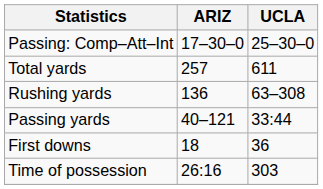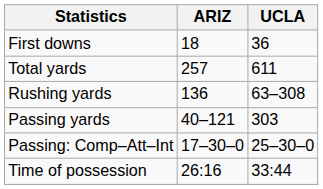rows swapped: (50, 145) <-> (91, 43)
(272, 119) 33:44 -> (265, 119) 303
(265, 171) 303 -> (272, 171) 33:44
